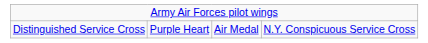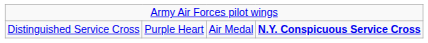(339, 29) normal -> (339, 29) bold
